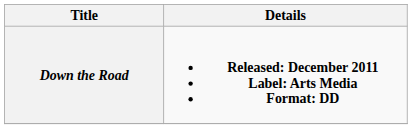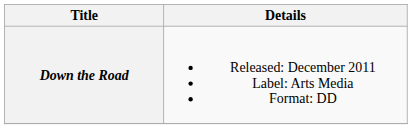(285, 83) bold -> (285, 83) normal
